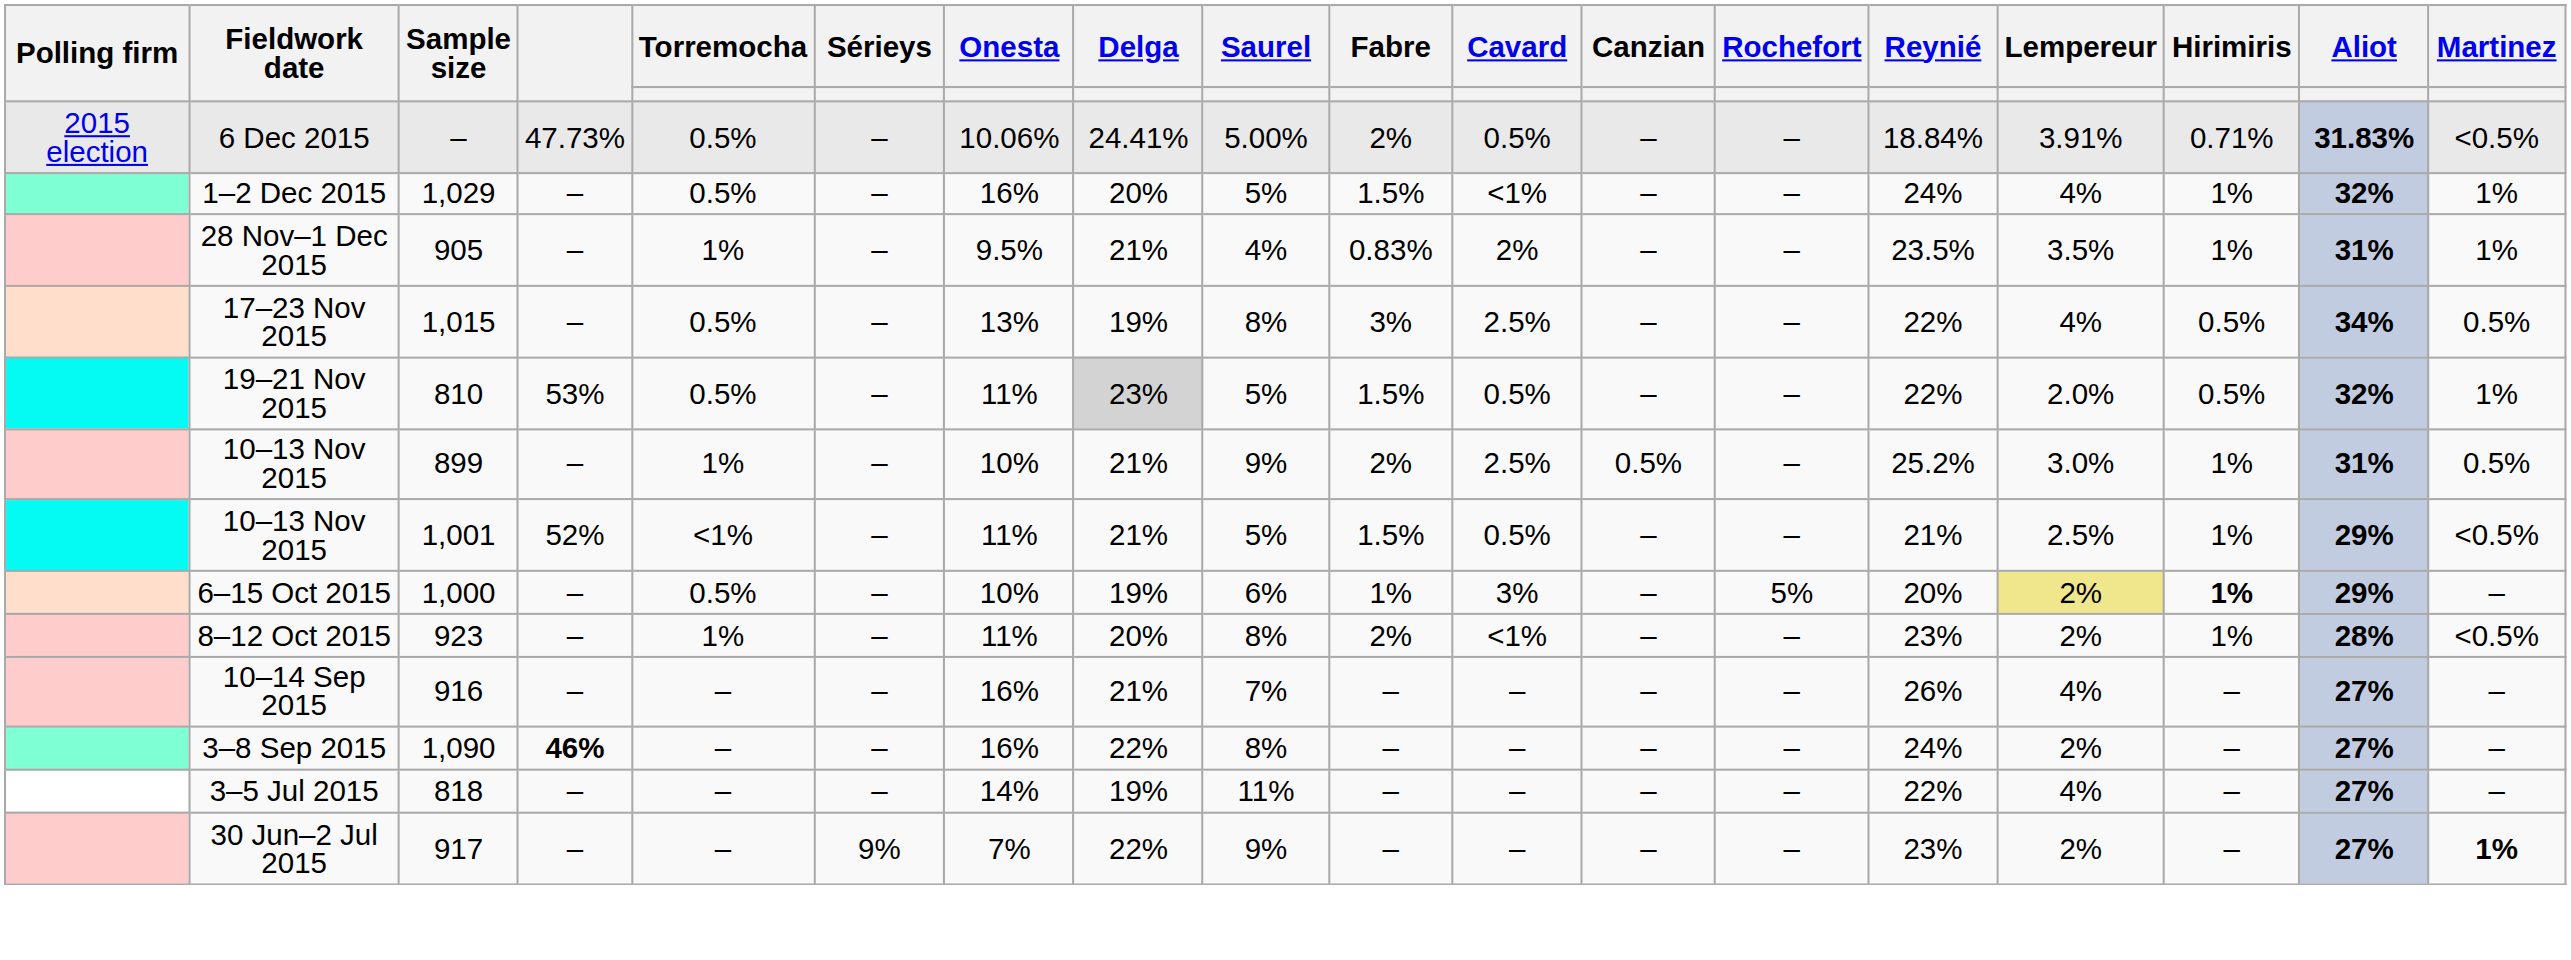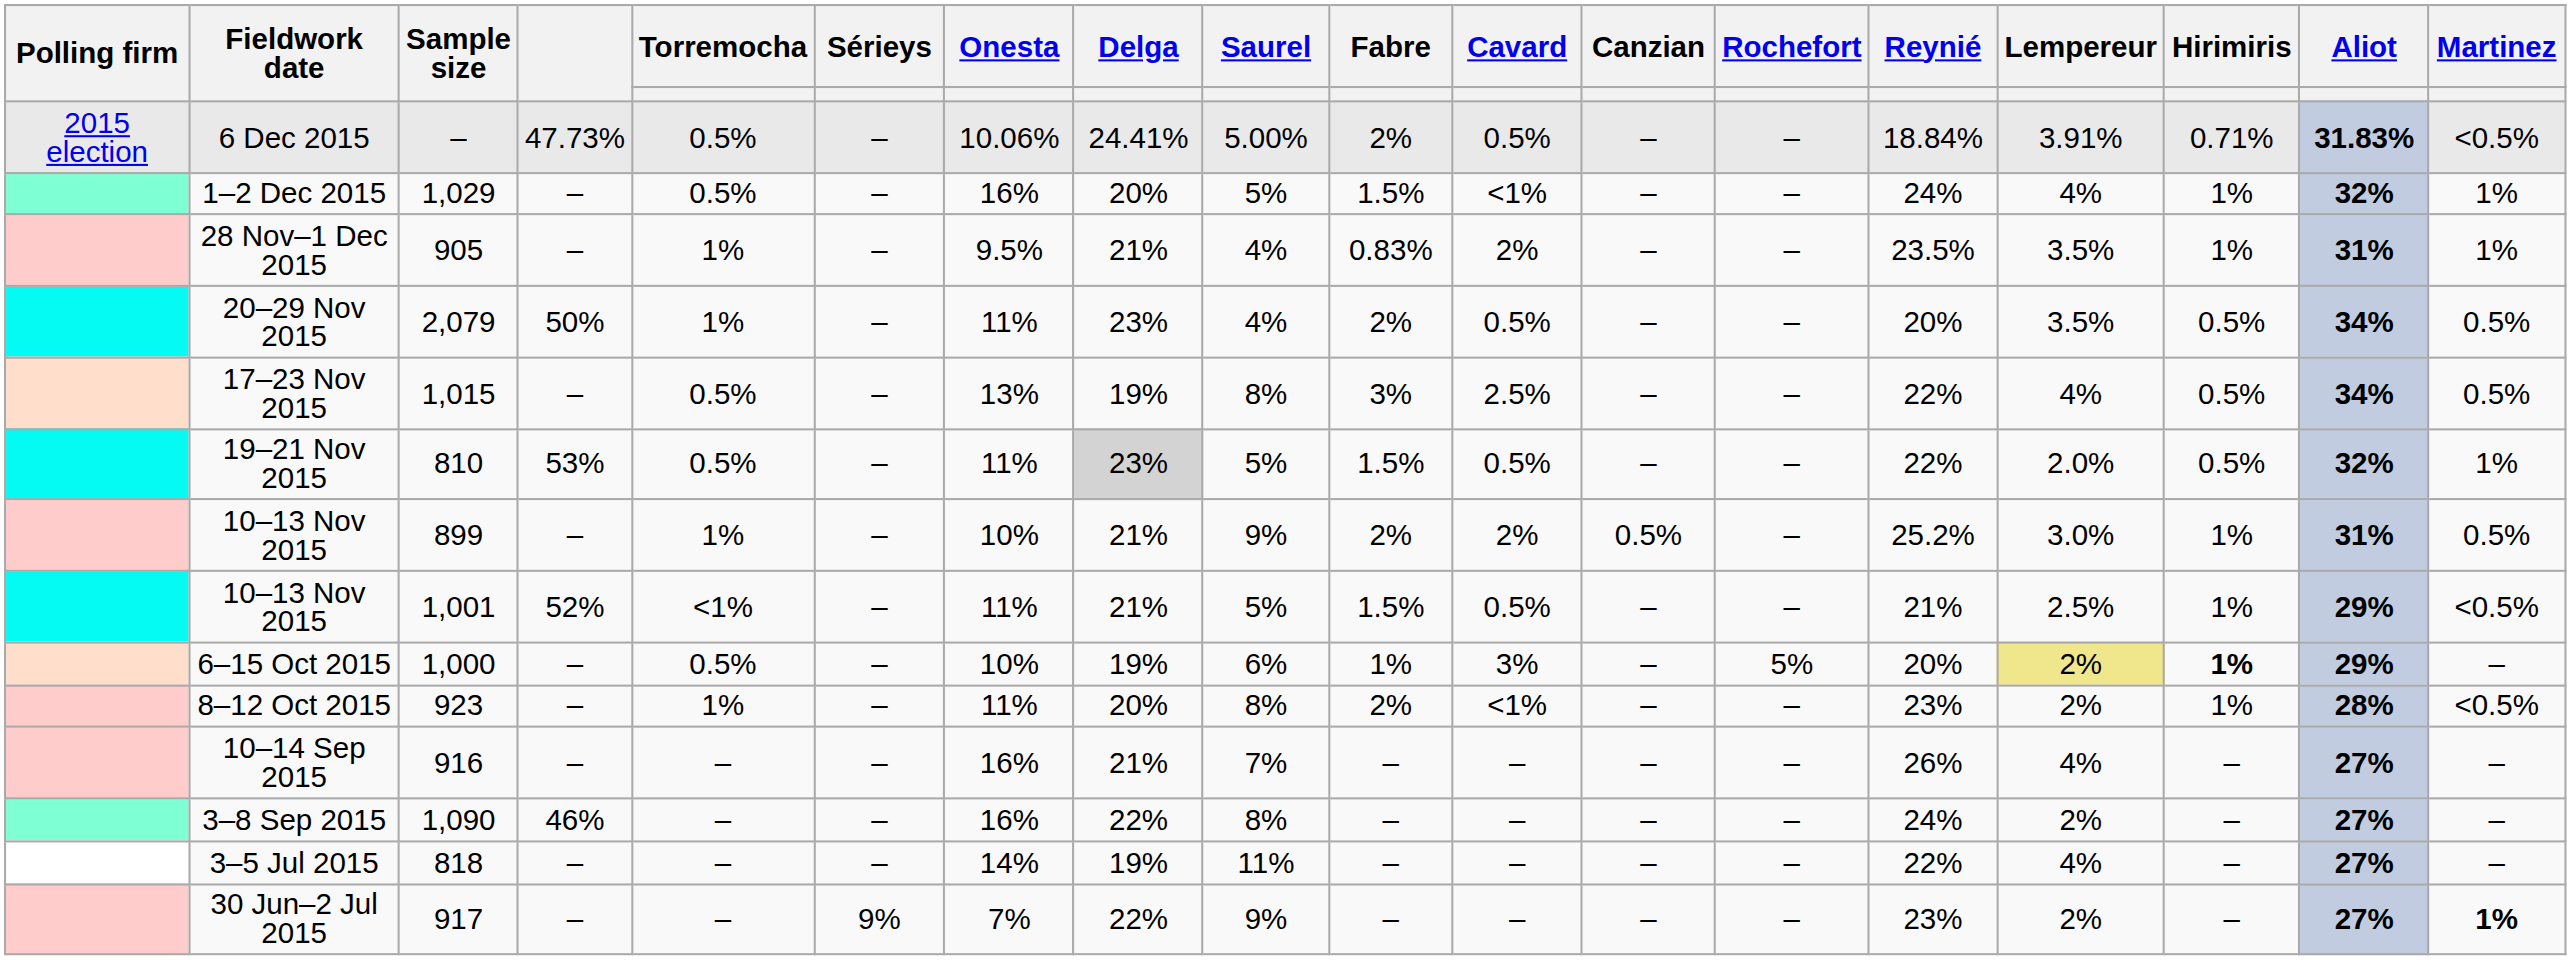+ row: (294, 322)
(1517, 464) 2.5% -> (1517, 536) 2%
(575, 749) bold -> (575, 820) normal
